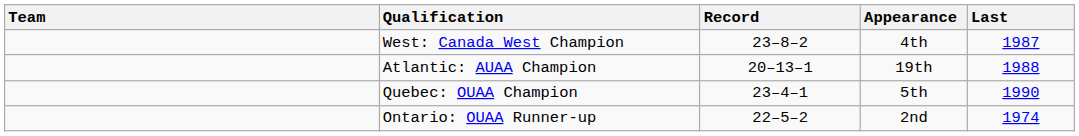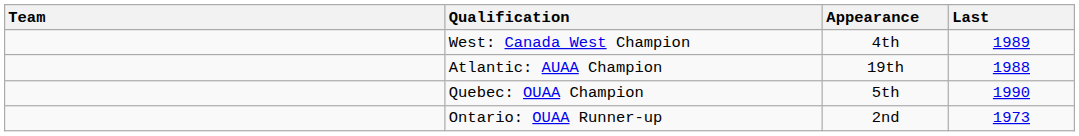- column: (731, 17)
(1021, 42) 1987 -> (1011, 42) 1989
(1021, 118) 1974 -> (1011, 118) 1973
